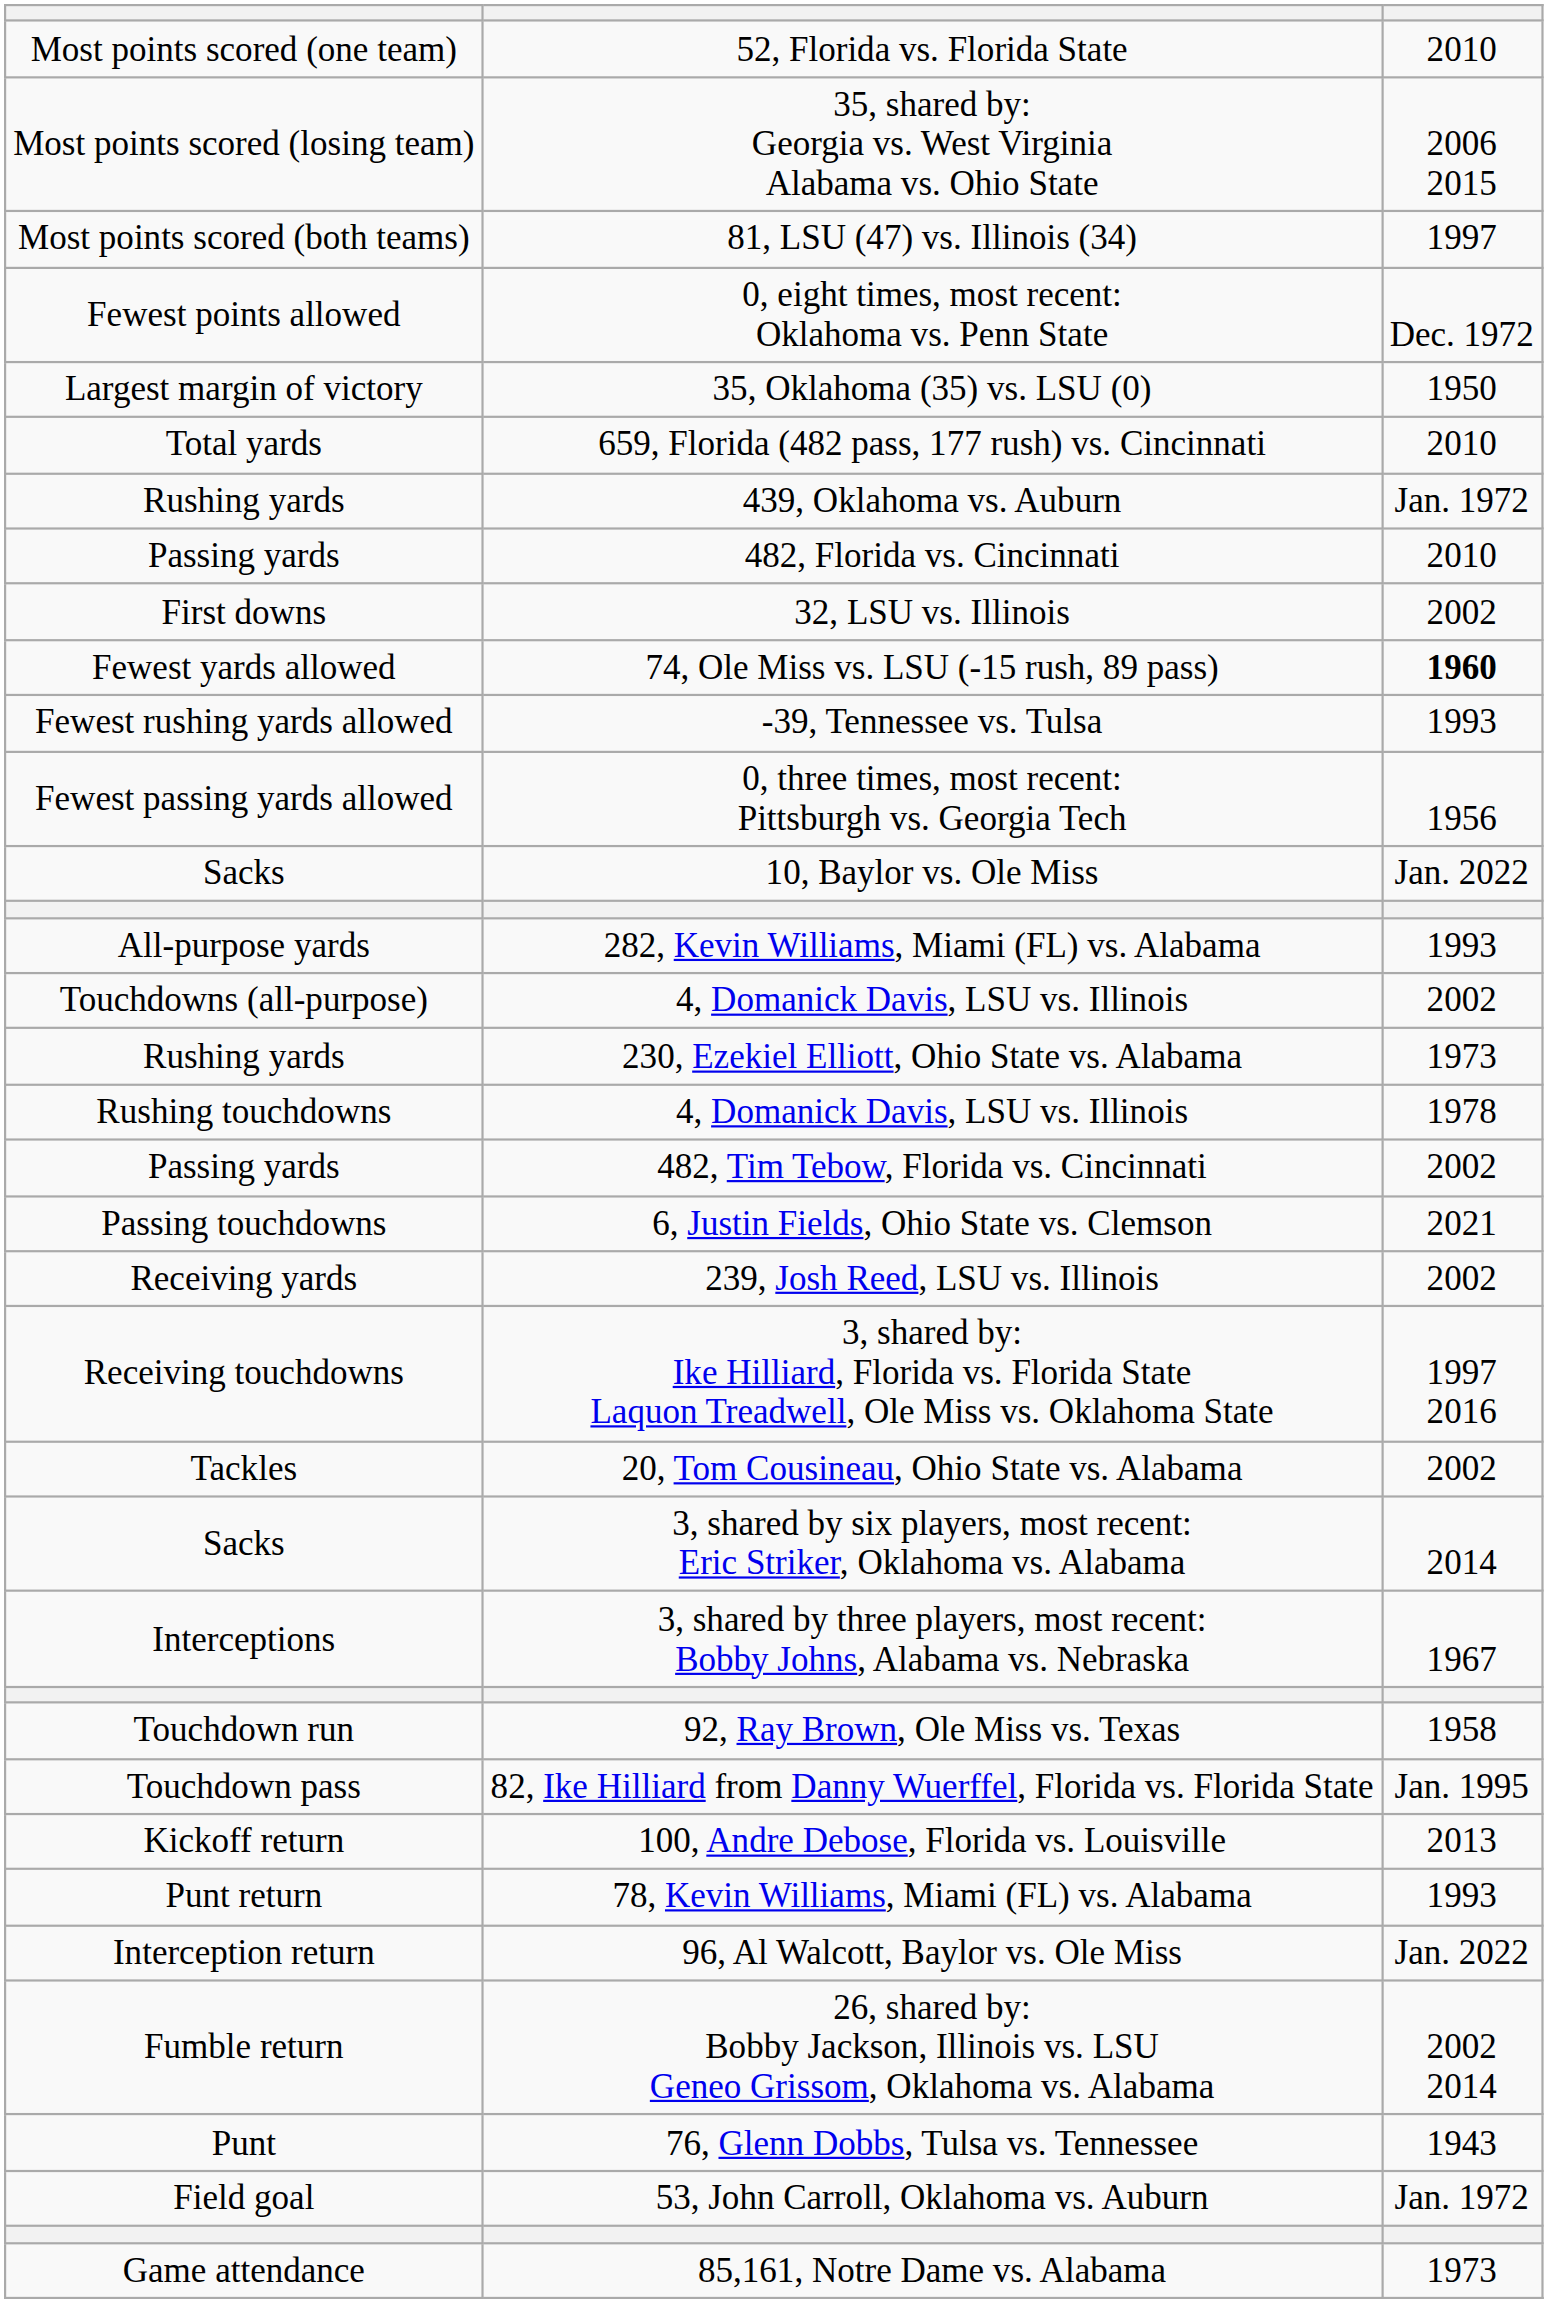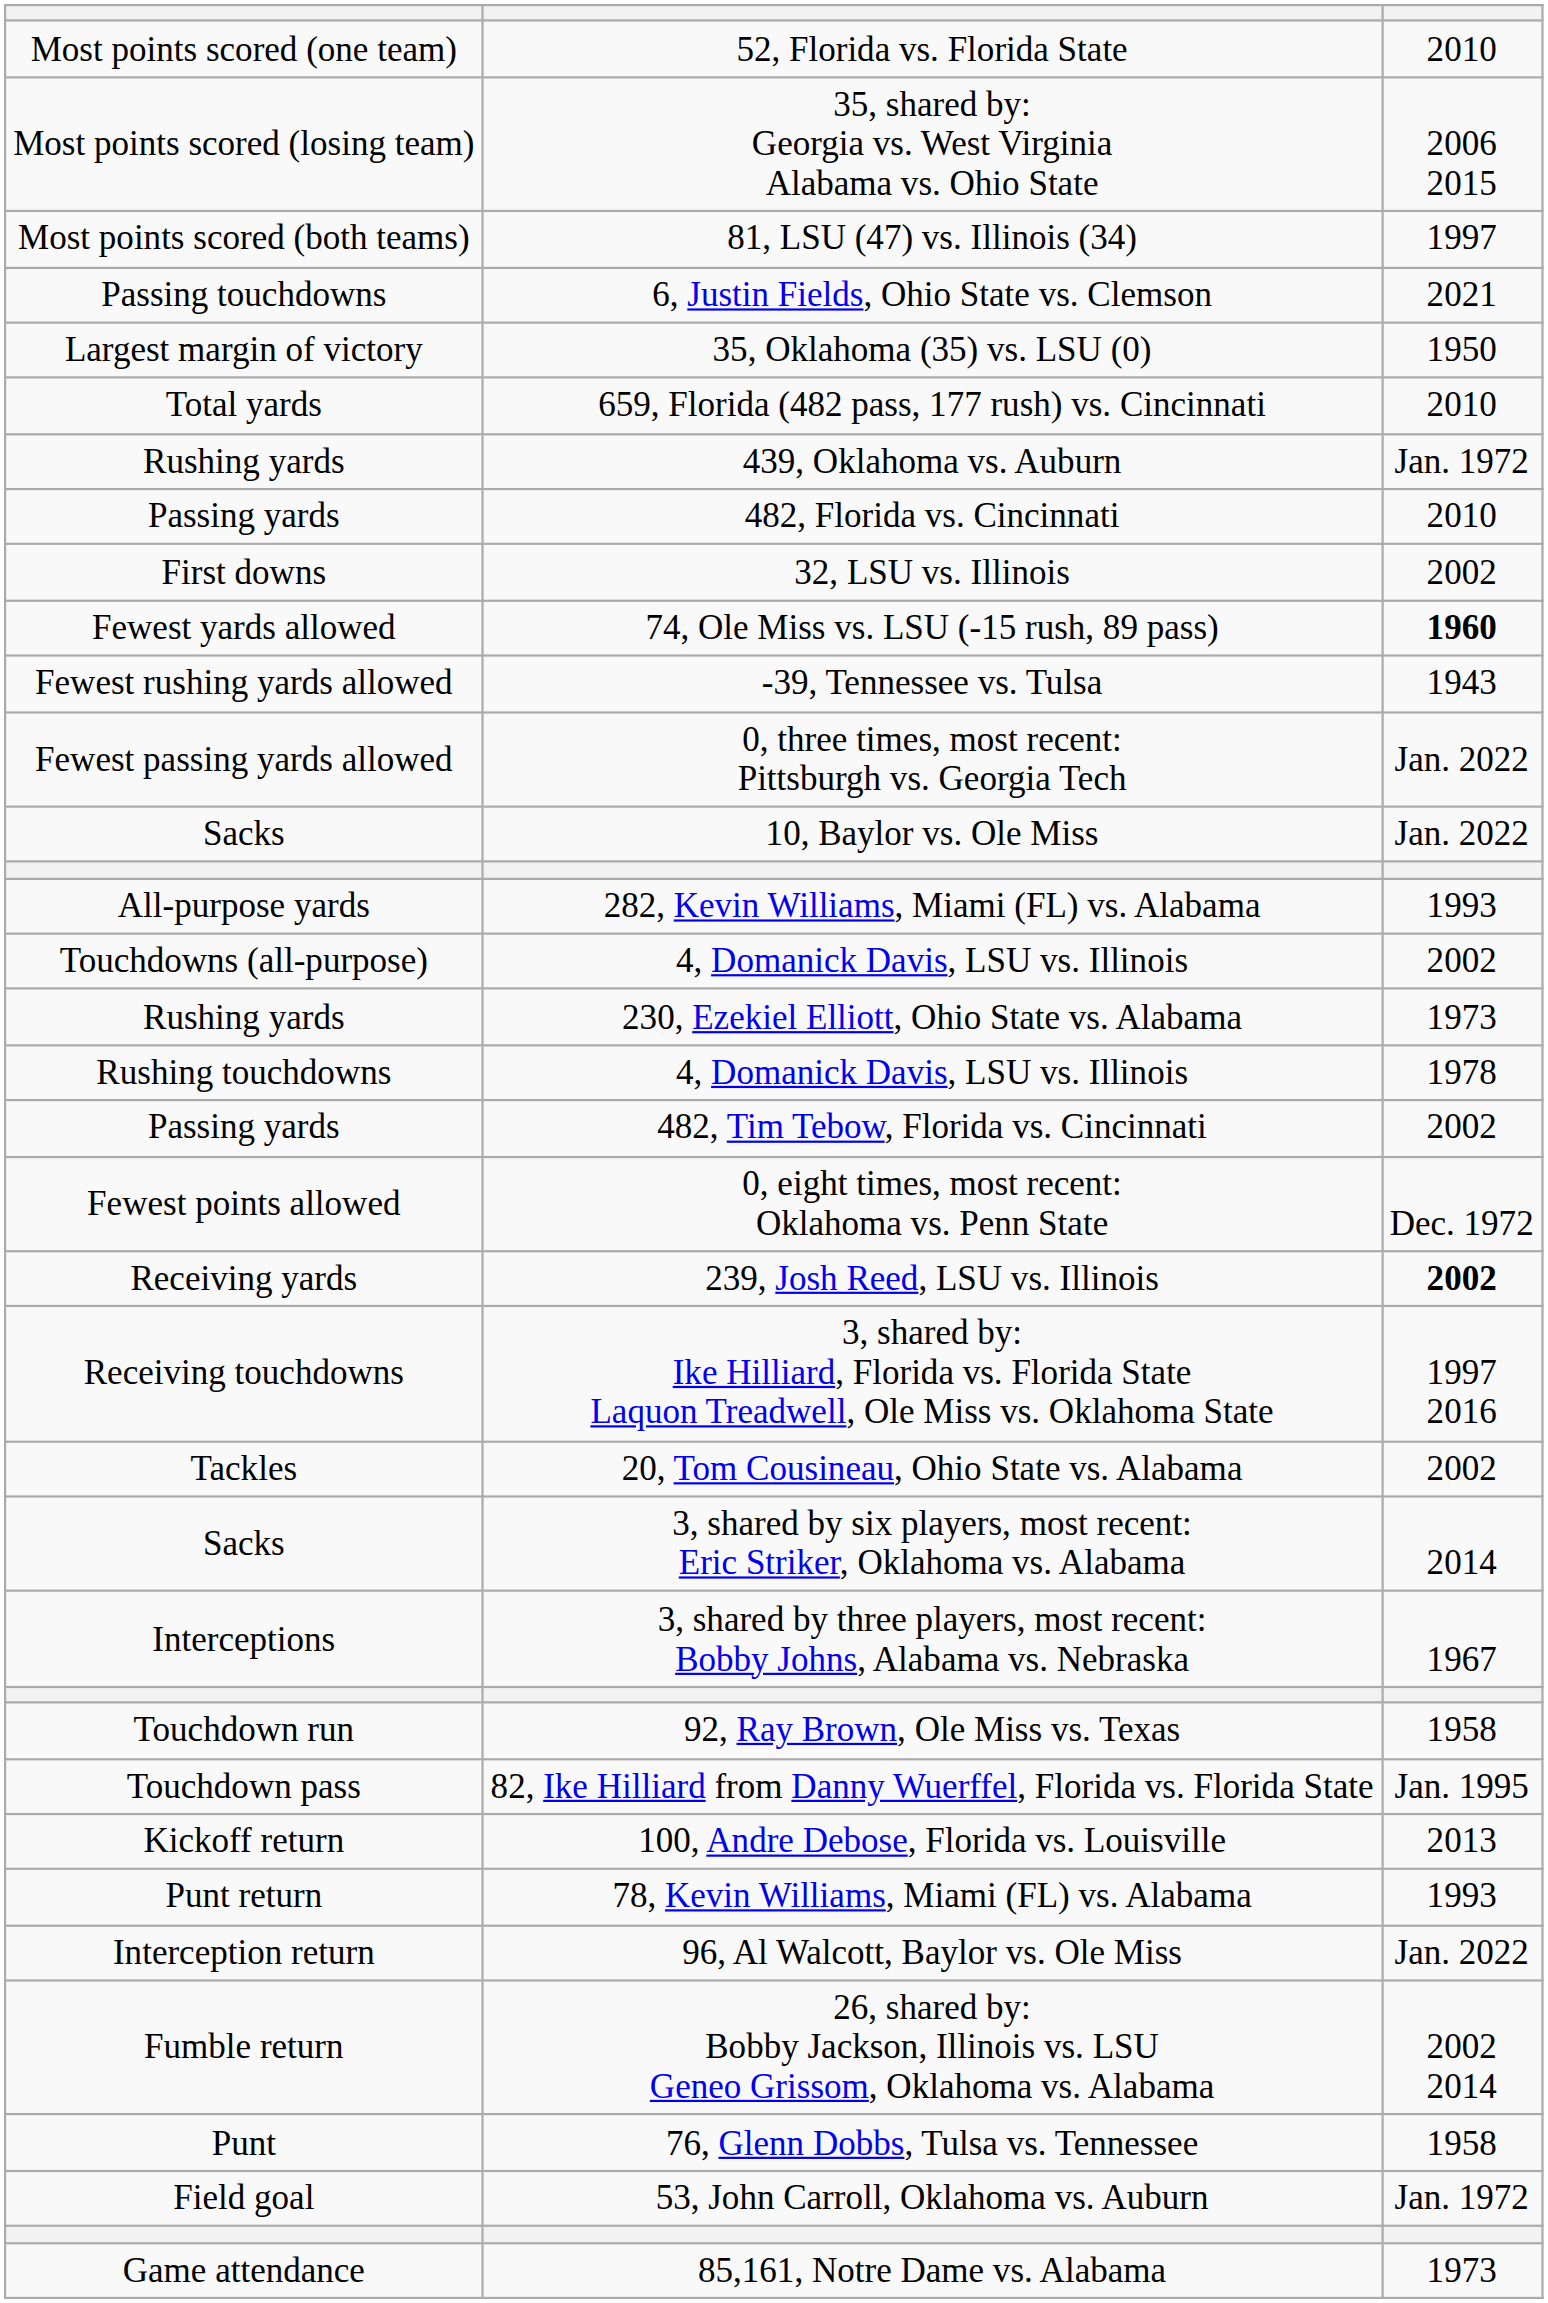rows swapped: (244, 313) <-> (244, 1222)
(1462, 722) 1993 -> (1462, 682) 1943
(1462, 797) 1956 -> (1462, 758) Jan. 2022
(1462, 1278) normal -> (1462, 1278) bold
(1462, 2142) 1943 -> (1462, 2142) 1958
